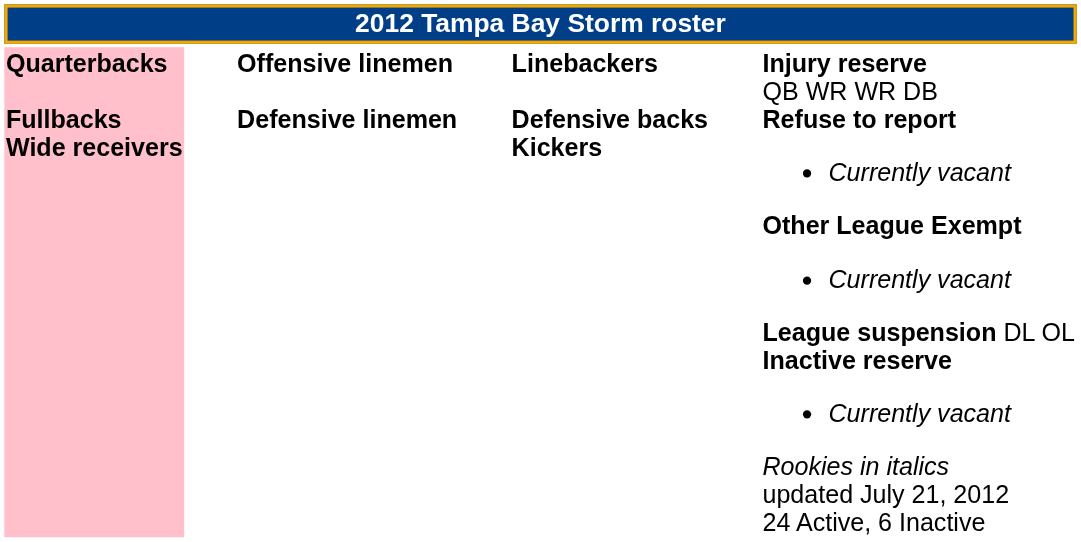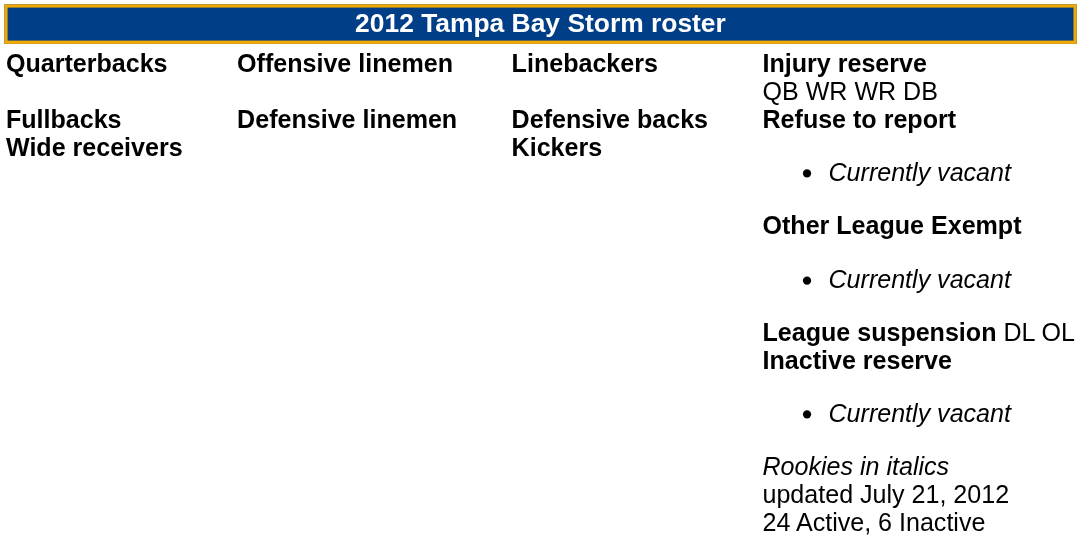(94, 105) pink background -> (94, 105) no background
